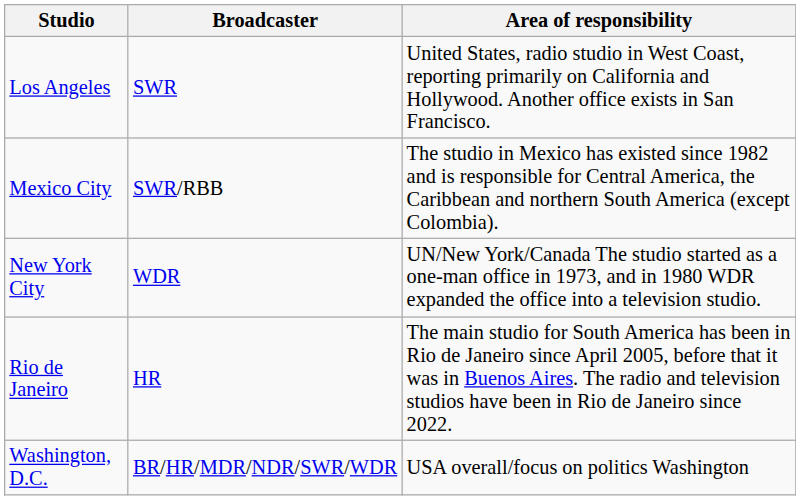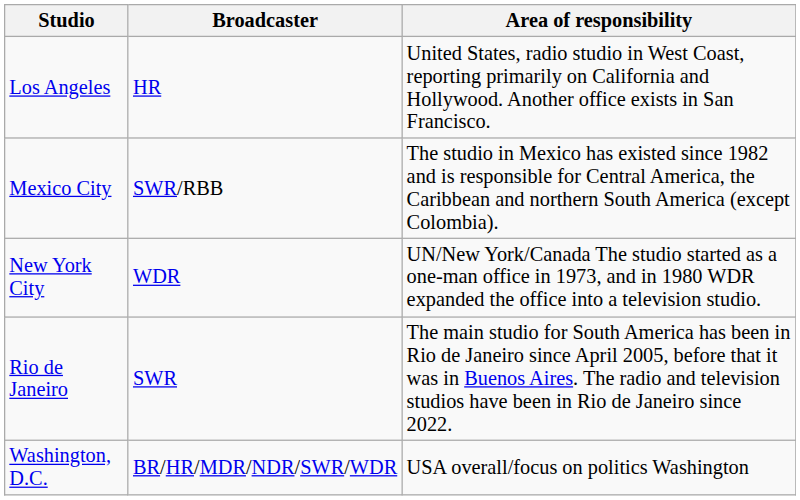(155, 87) SWR -> (147, 87) HR
(147, 378) HR -> (155, 378) SWR
